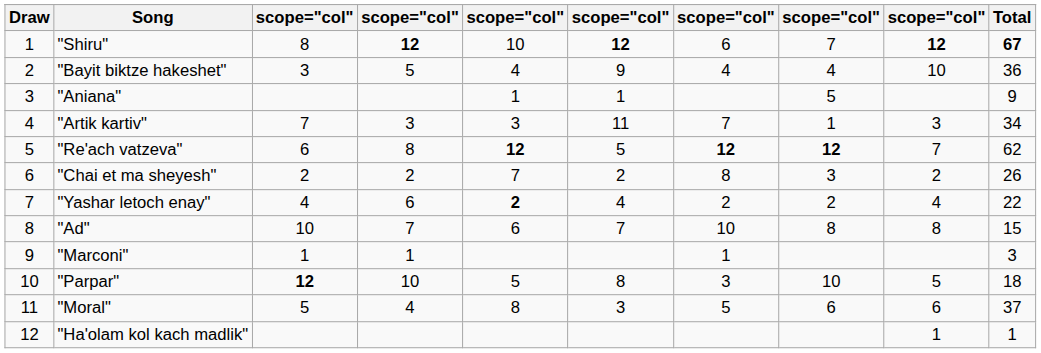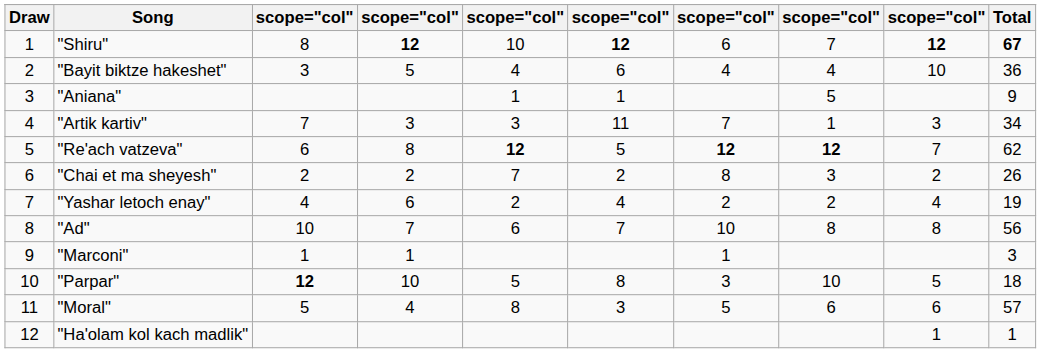(621, 70) 9 -> (621, 70) 6
(515, 202) bold -> (515, 202) normal
(1012, 202) 22 -> (1012, 202) 19
(1012, 228) 15 -> (1012, 228) 56
(1012, 307) 37 -> (1012, 307) 57
